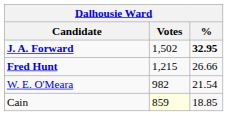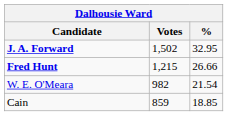(205, 48) bold -> (205, 48) normal
(160, 102) lightyellow background -> (160, 102) no background
